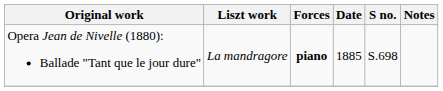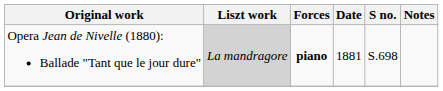(247, 55) no background -> (247, 55) lightgrey background
(349, 55) 1885 -> (349, 55) 1881
